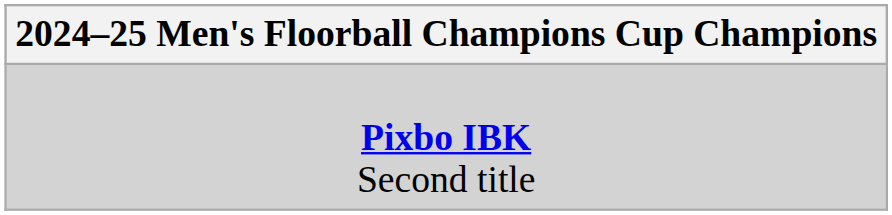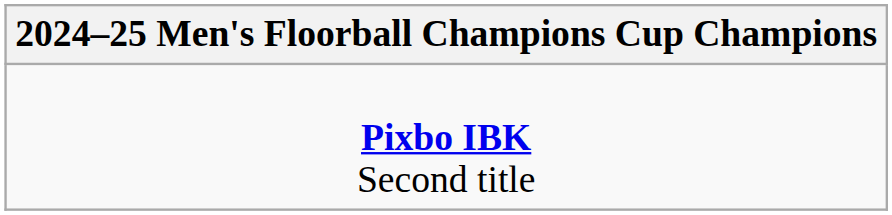(446, 157) lightgrey background -> (446, 157) no background
